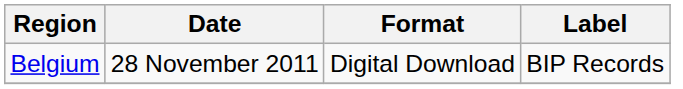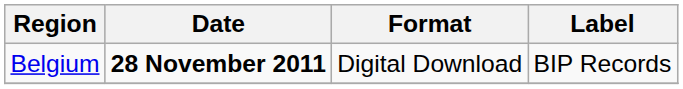(215, 63) normal -> (218, 63) bold
